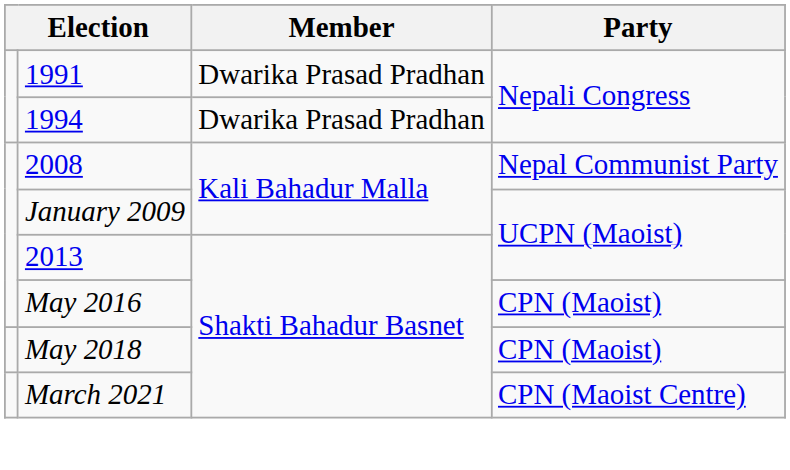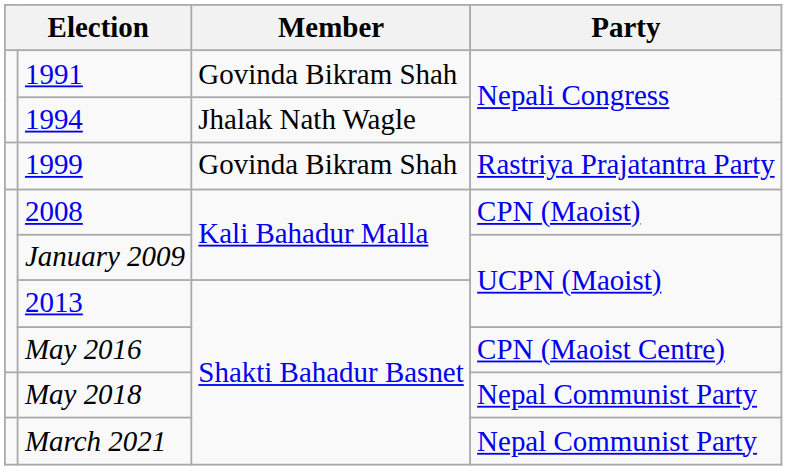(341, 73) Dwarika Prasad Pradhan -> (328, 73) Govinda Bikram Shah
(341, 119) Dwarika Prasad Pradhan -> (307, 119) Jhalak Nath Wagle
+ row: (54, 165)
(638, 165) Nepal Communist Party -> (559, 211) CPN (Maoist)
(580, 303) CPN (Maoist) -> (601, 348) CPN (Maoist Centre)
(580, 348) CPN (Maoist) -> (617, 394) Nepal Communist Party
(622, 394) CPN (Maoist Centre) -> (617, 440) Nepal Communist Party
